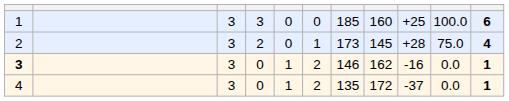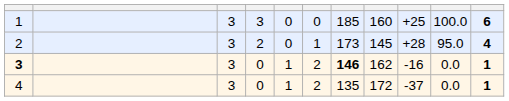(450, 43) 75.0 -> (450, 43) 95.0
(348, 64) normal -> (348, 64) bold
